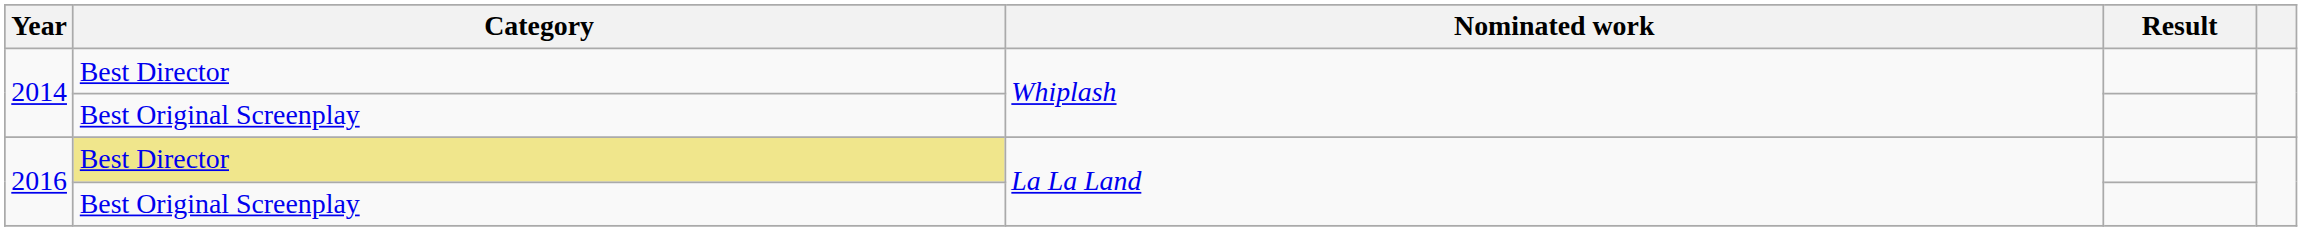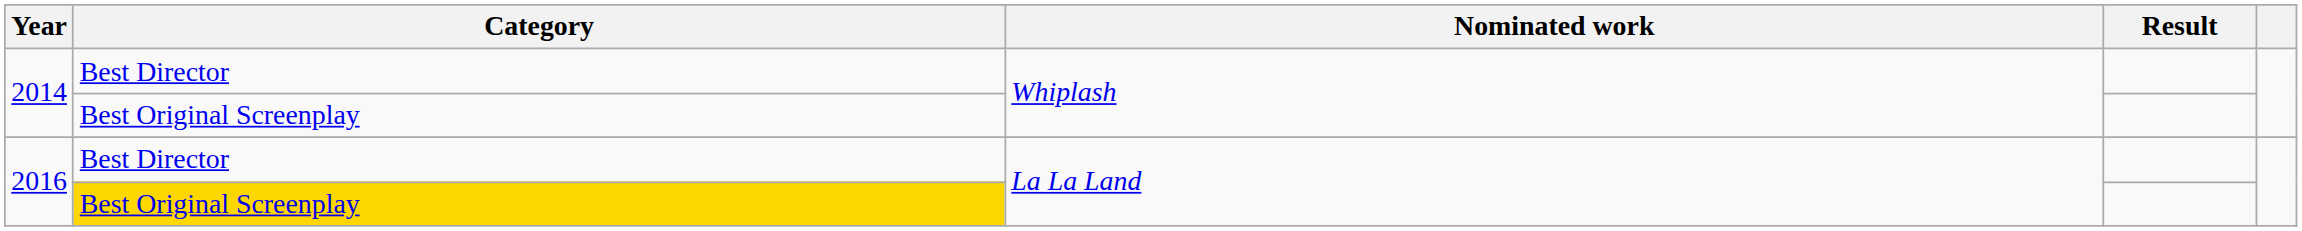(154, 159) khaki background -> (154, 159) no background
(220, 203) no background -> (220, 203) gold background
